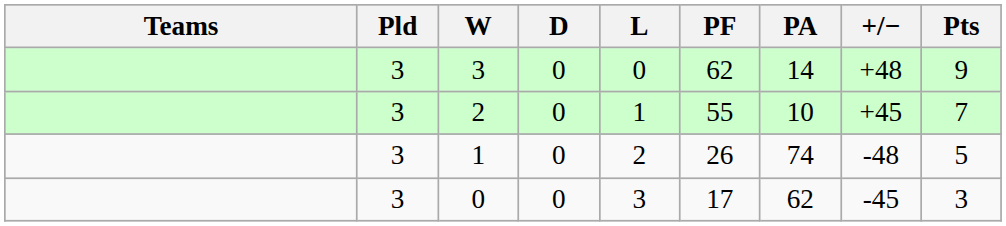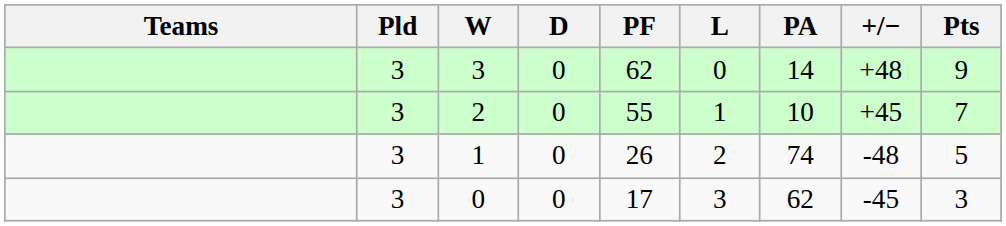columns swapped: (639, 26) <-> (720, 26)
